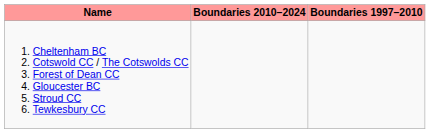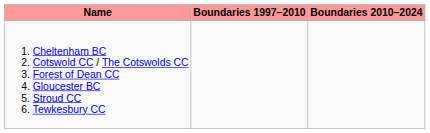columns swapped: (366, 12) <-> (249, 12)
